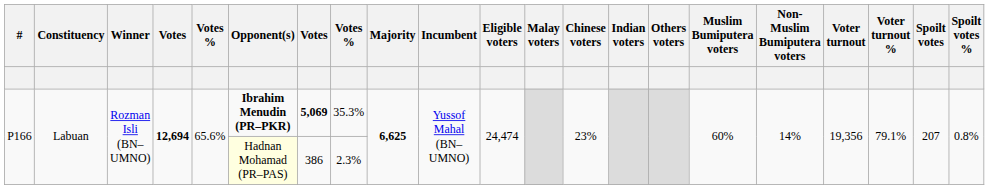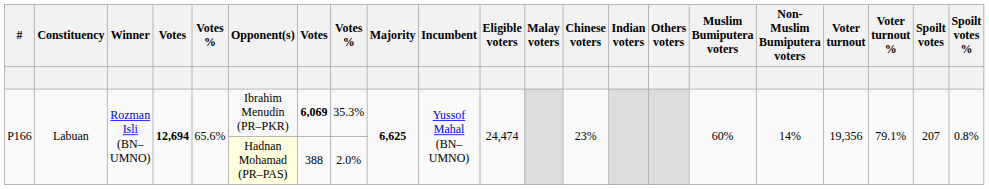(263, 113) bold -> (263, 113) normal
(314, 113) 5,069 -> (314, 113) 6,069
(314, 161) 386 -> (314, 161) 388
(349, 161) 2.3% -> (349, 161) 2.0%
